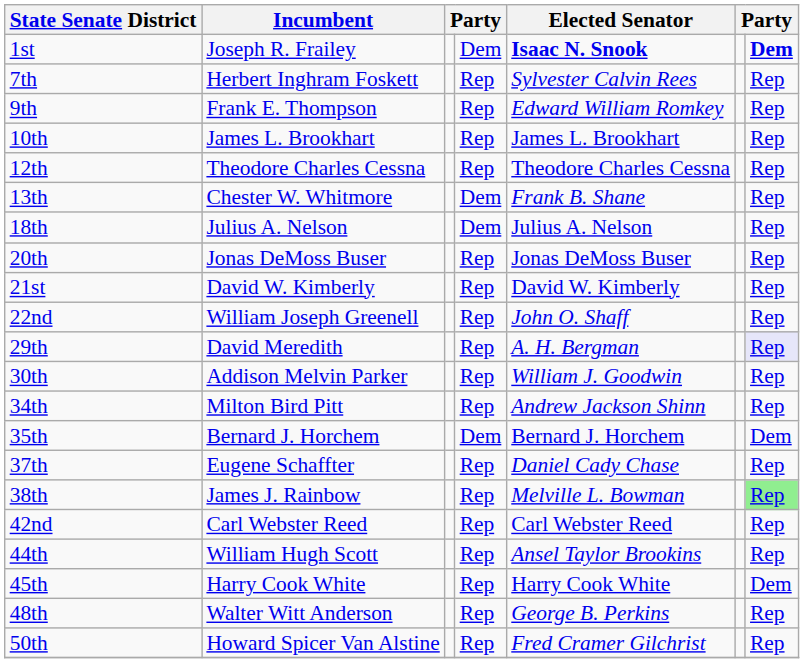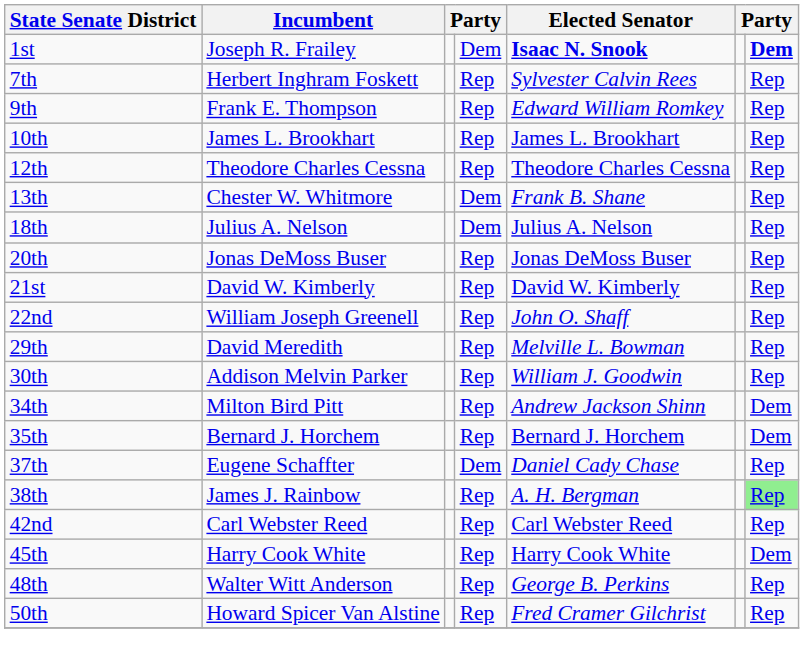(575, 346) A. H. Bergman -> (598, 346) Melville L. Bowman
(767, 346) lavender background -> (767, 346) no background
(767, 405) Rep -> (771, 405) Dem
(480, 435) Dem -> (477, 435) Rep
(477, 465) Rep -> (480, 465) Dem
(598, 494) Melville L. Bowman -> (575, 494) A. H. Bergman
- row: (29, 554)
